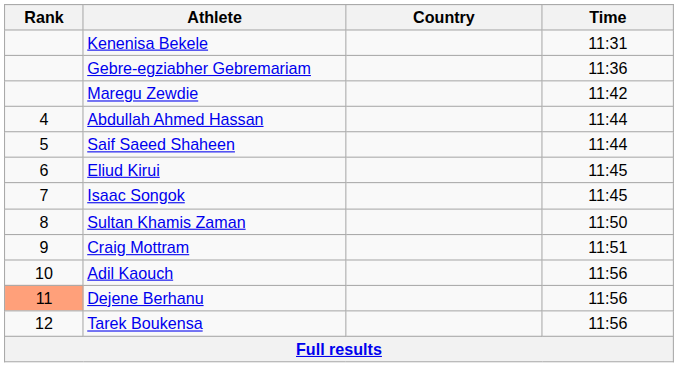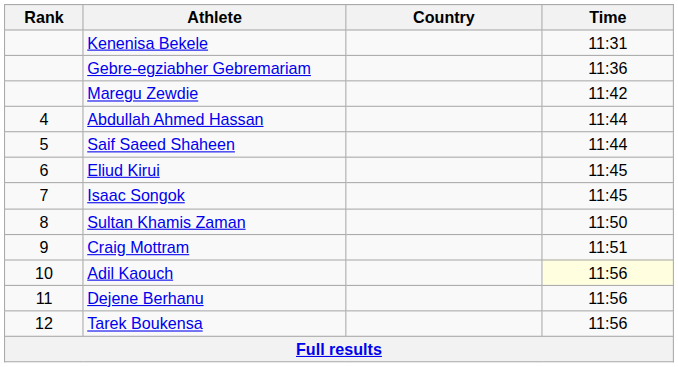(608, 273) no background -> (608, 273) lightyellow background
(44, 298) lightsalmon background -> (44, 298) no background
